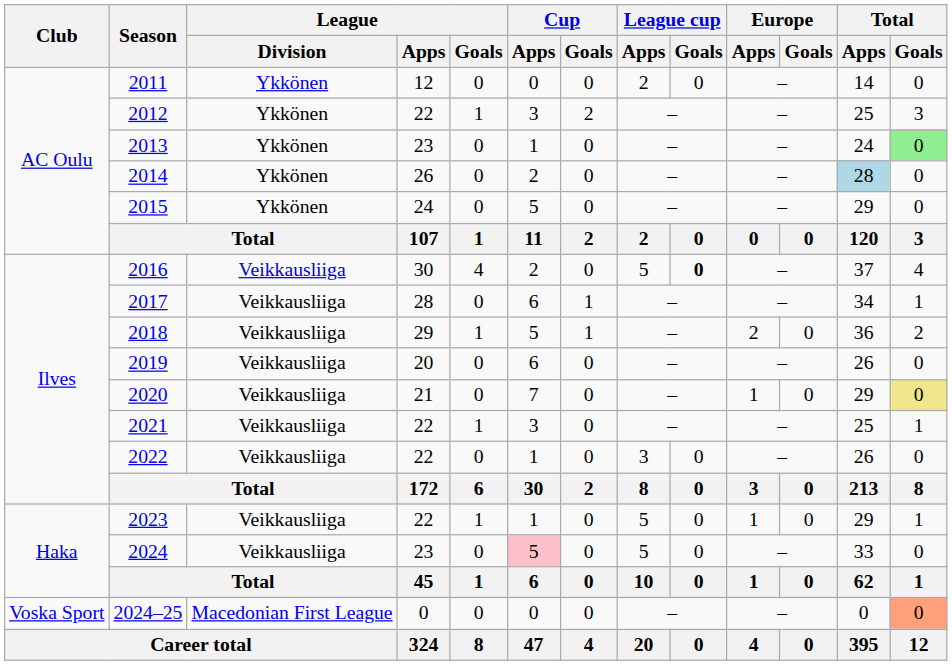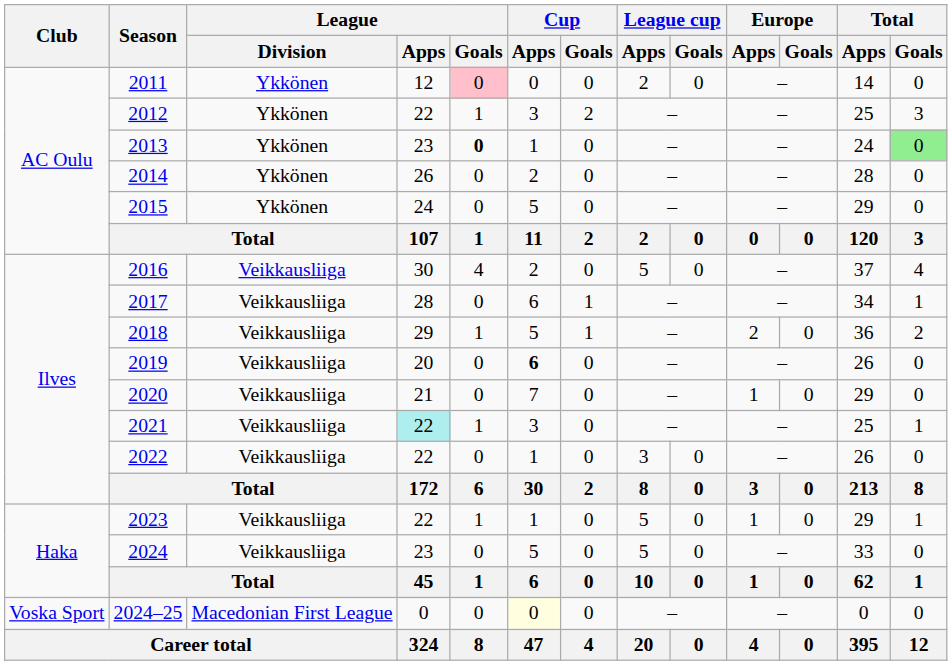(479, 82) no background -> (479, 82) pink background
(479, 144) normal -> (479, 144) bold
(864, 176) lightblue background -> (864, 176) no background
(699, 269) bold -> (699, 269) normal
(534, 363) normal -> (534, 363) bold
(919, 394) khaki background -> (919, 394) no background
(424, 425) no background -> (424, 425) paleturquoise background
(534, 550) pink background -> (534, 550) no background
(534, 613) no background -> (534, 613) lightyellow background
(919, 613) lightsalmon background -> (919, 613) no background
